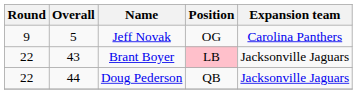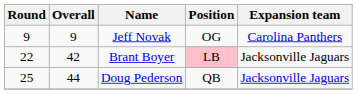(73, 36) 5 -> (73, 36) 9
(73, 57) 43 -> (73, 57) 42
(27, 78) 22 -> (27, 78) 25
